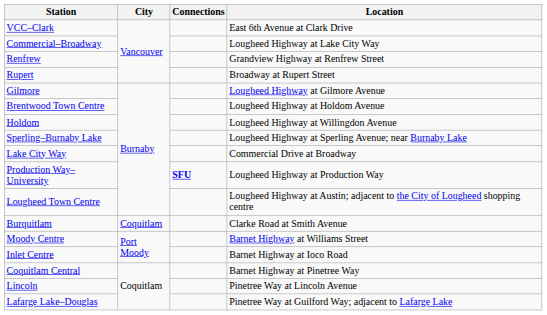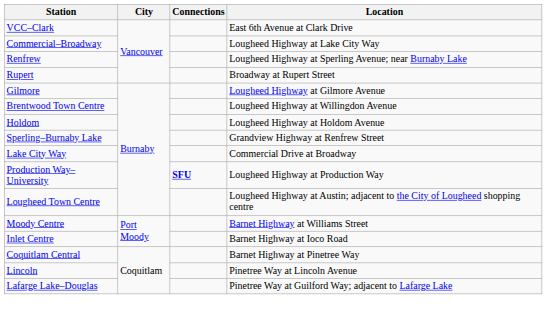(307, 59) Grandview Highway at Renfrew Street -> (348, 59) Lougheed Highway at Sperling Avenue; near Burnaby Lake
(307, 106) Lougheed Highway at Holdom Avenue -> (313, 106) Lougheed Highway at Willingdon Avenue
(313, 122) Lougheed Highway at Willingdon Avenue -> (307, 122) Lougheed Highway at Holdom Avenue
(348, 138) Lougheed Highway at Sperling Avenue; near Burnaby Lake -> (307, 138) Grandview Highway at Renfrew Street
- row: (29, 223)
